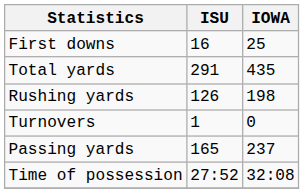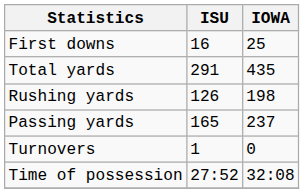rows swapped: (71, 149) <-> (52, 123)
